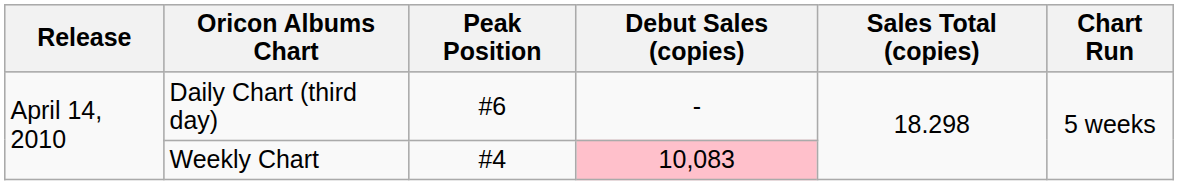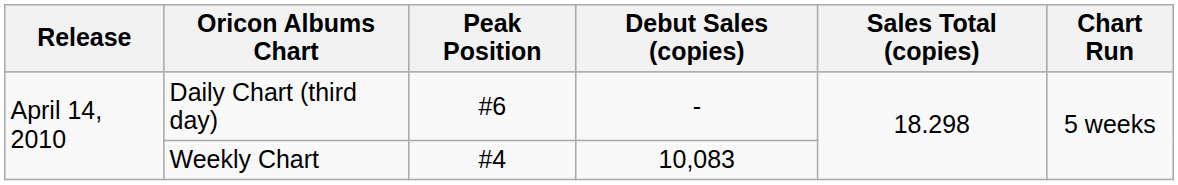(697, 159) pink background -> (697, 159) no background
